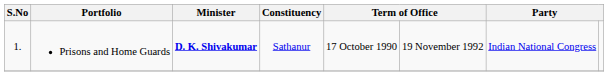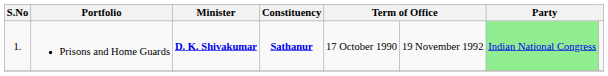(292, 46) normal -> (292, 46) bold
(542, 46) no background -> (542, 46) lightgreen background
